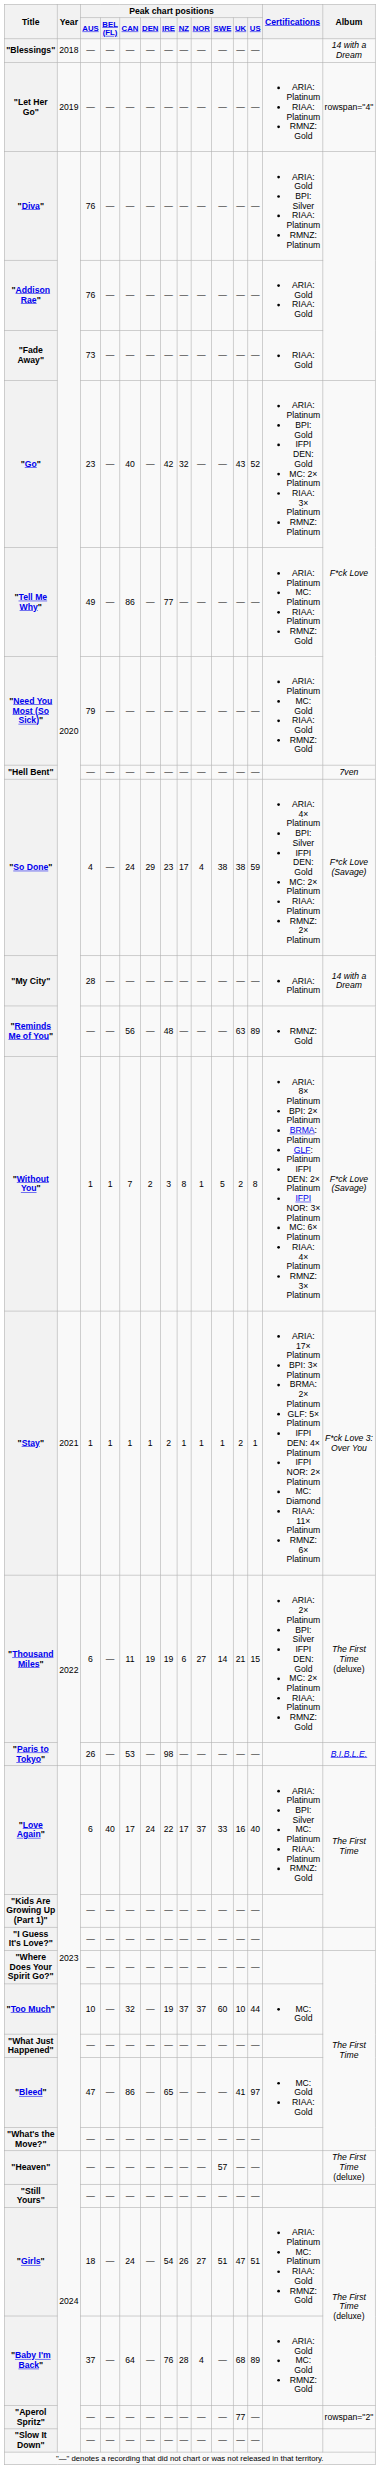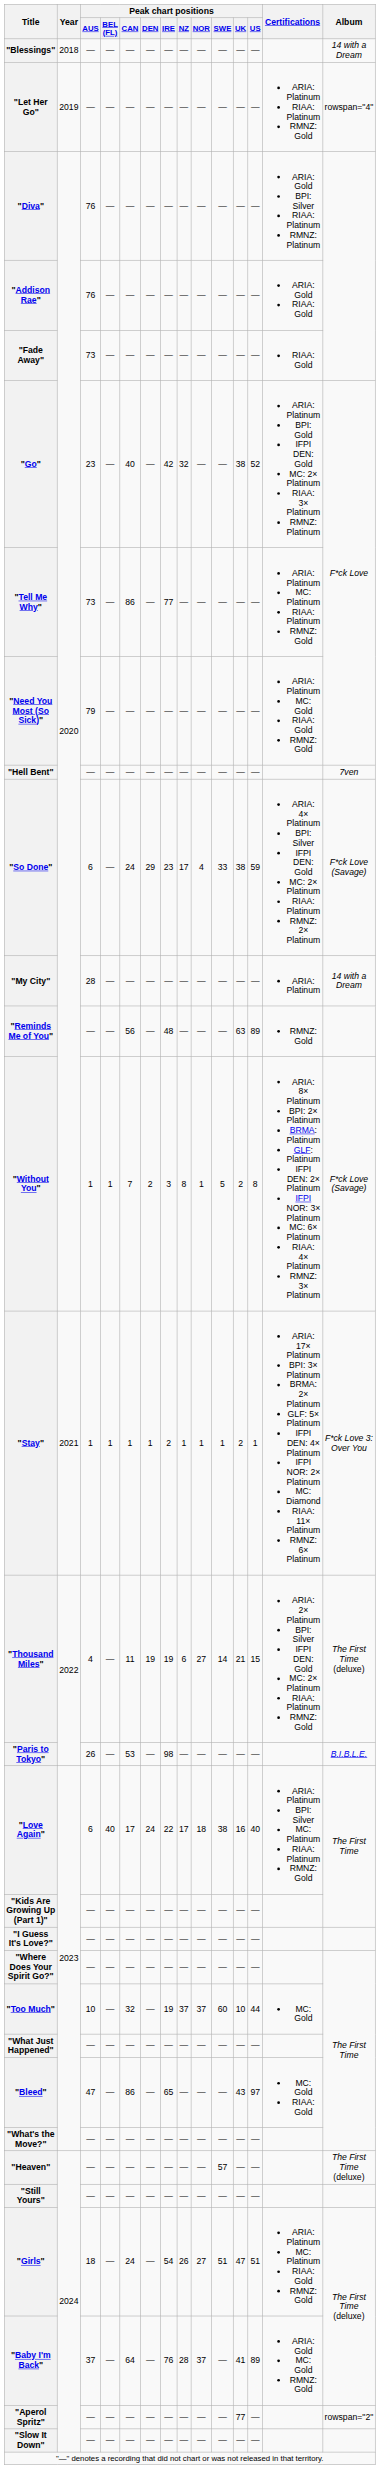(241, 464) 43 -> (241, 464) 38
(90, 602) 49 -> (90, 602) 73
(90, 867) 4 -> (90, 867) 6
(222, 867) 38 -> (222, 867) 33
(90, 1659) 6 -> (90, 1659) 4
(201, 1830) 37 -> (201, 1830) 18
(222, 1830) 33 -> (222, 1830) 38
(241, 2092) 41 -> (241, 2092) 43
(201, 2361) 4 -> (201, 2361) 37
(241, 2361) 68 -> (241, 2361) 41
